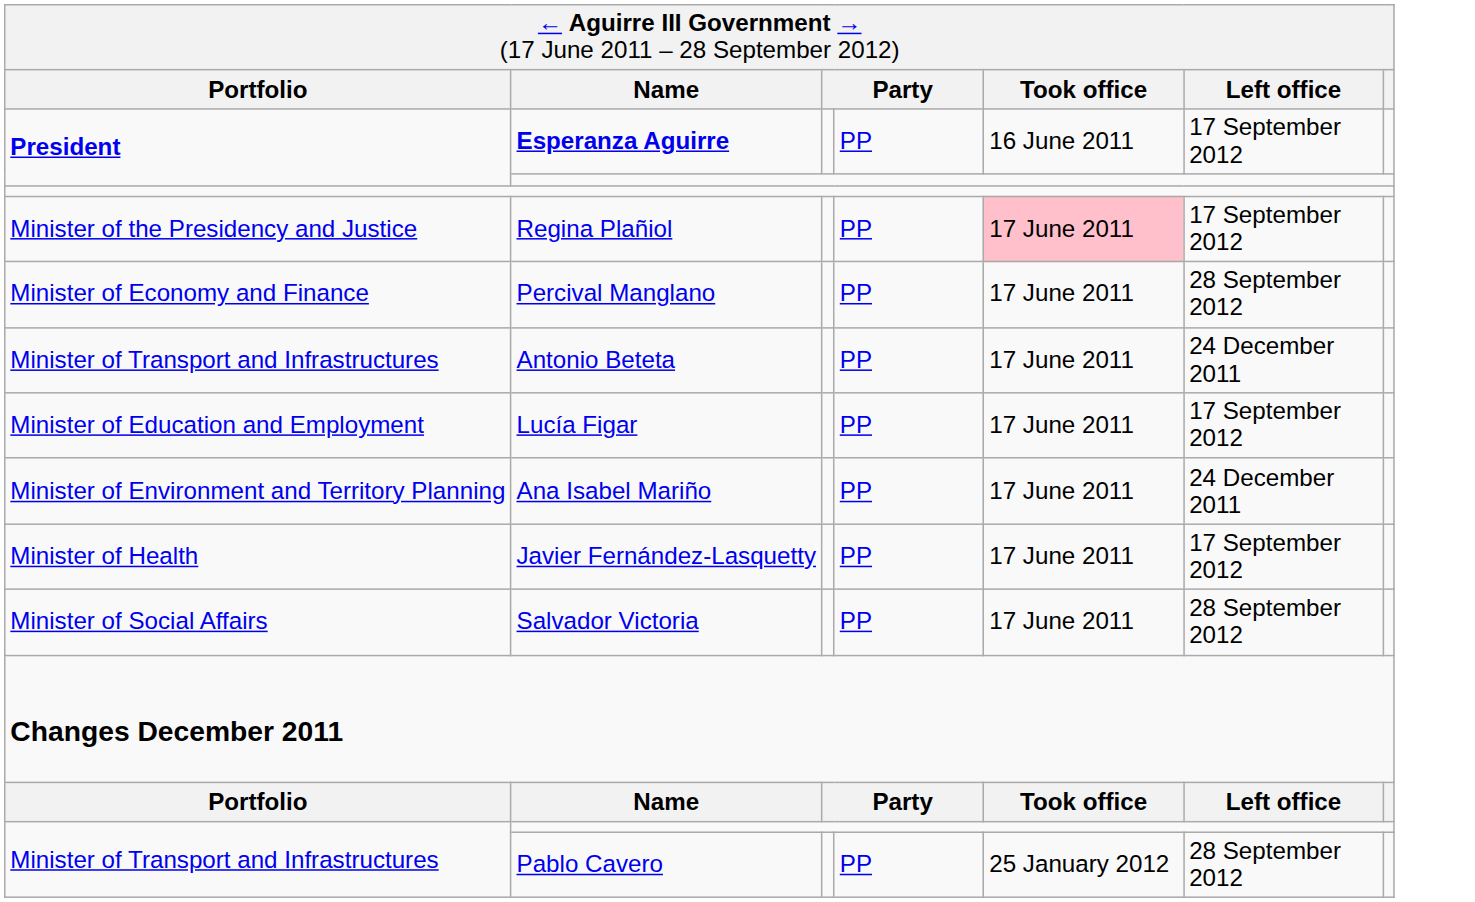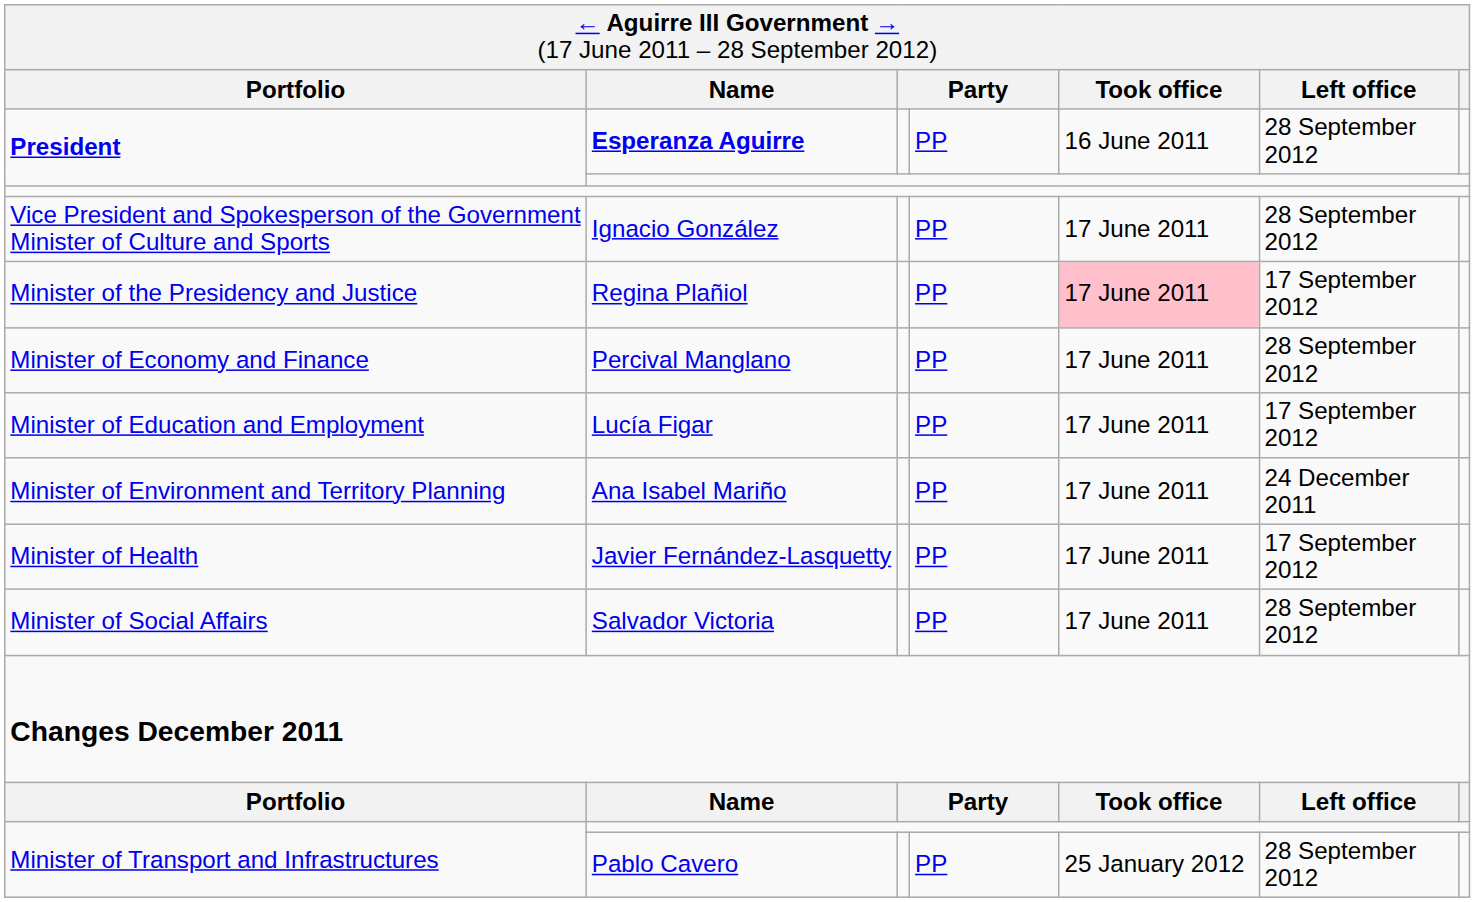(1265, 141) 17 September 2012 -> (1340, 141) 28 September 2012
+ row: (296, 228)
- row: (224, 359)
